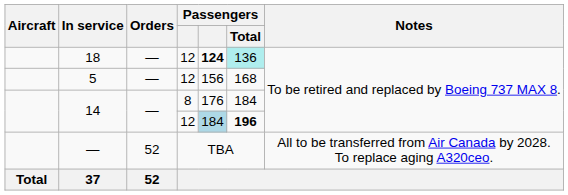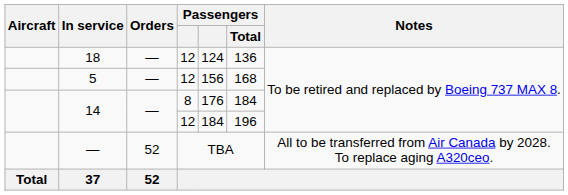(213, 57) bold -> (213, 57) normal
(245, 57) paleturquoise background -> (245, 57) no background
(213, 121) lightblue background -> (213, 121) no background
(245, 121) bold -> (245, 121) normal
